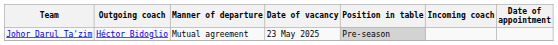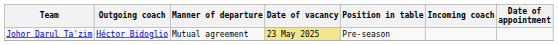(293, 34) no background -> (293, 34) khaki background
(366, 34) lightgrey background -> (366, 34) no background
